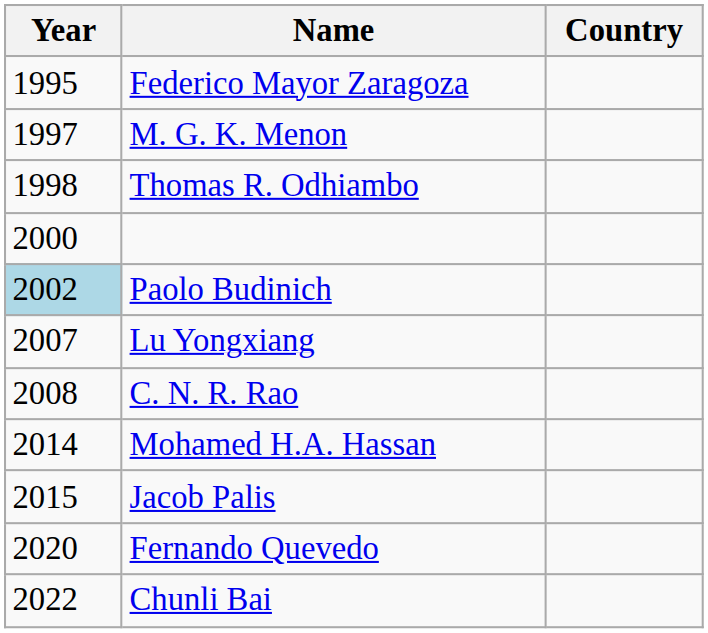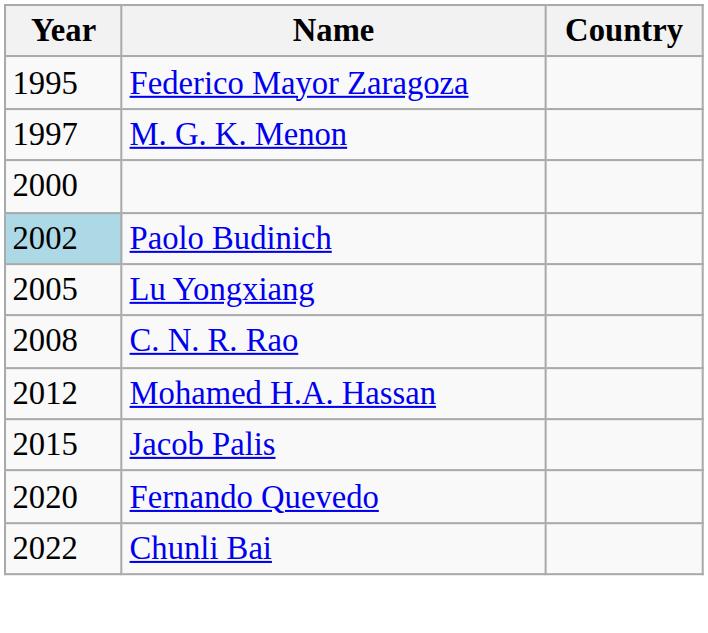- row: (274, 185)
(45, 340) 2007 -> (45, 289) 2005
(45, 444) 2014 -> (45, 392) 2012
